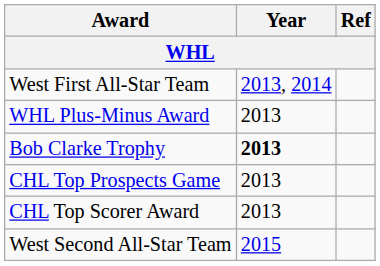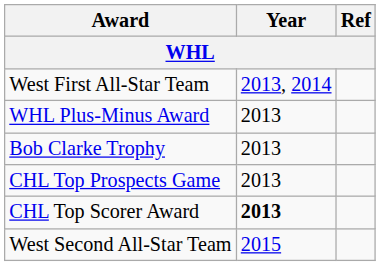(261, 148) bold -> (261, 148) normal
(261, 212) normal -> (261, 212) bold
